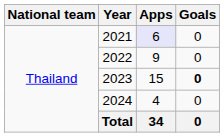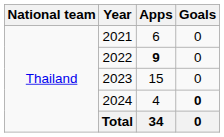(156, 36) lavender background -> (156, 36) no background
(156, 57) normal -> (156, 57) bold
(198, 79) bold -> (198, 79) normal
(198, 100) normal -> (198, 100) bold
